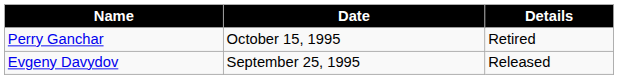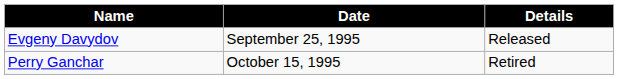rows swapped: (63, 62) <-> (56, 39)
